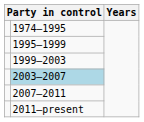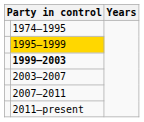(39, 45) no background -> (39, 45) gold background
(39, 61) normal -> (39, 61) bold
(39, 77) lightblue background -> (39, 77) no background
